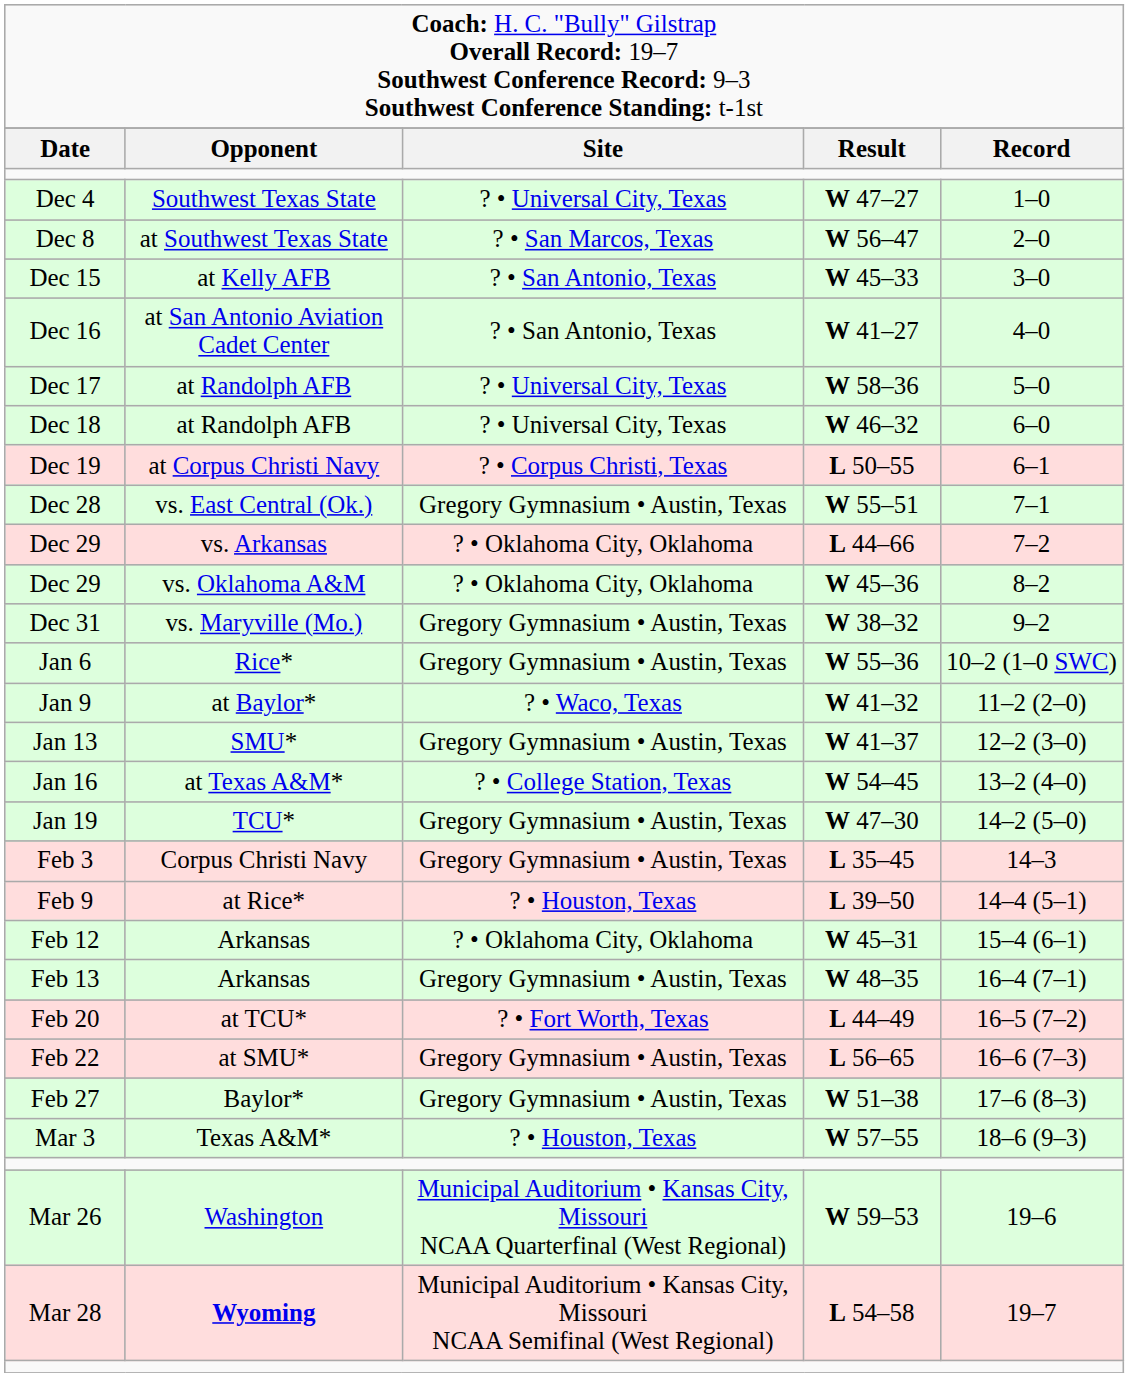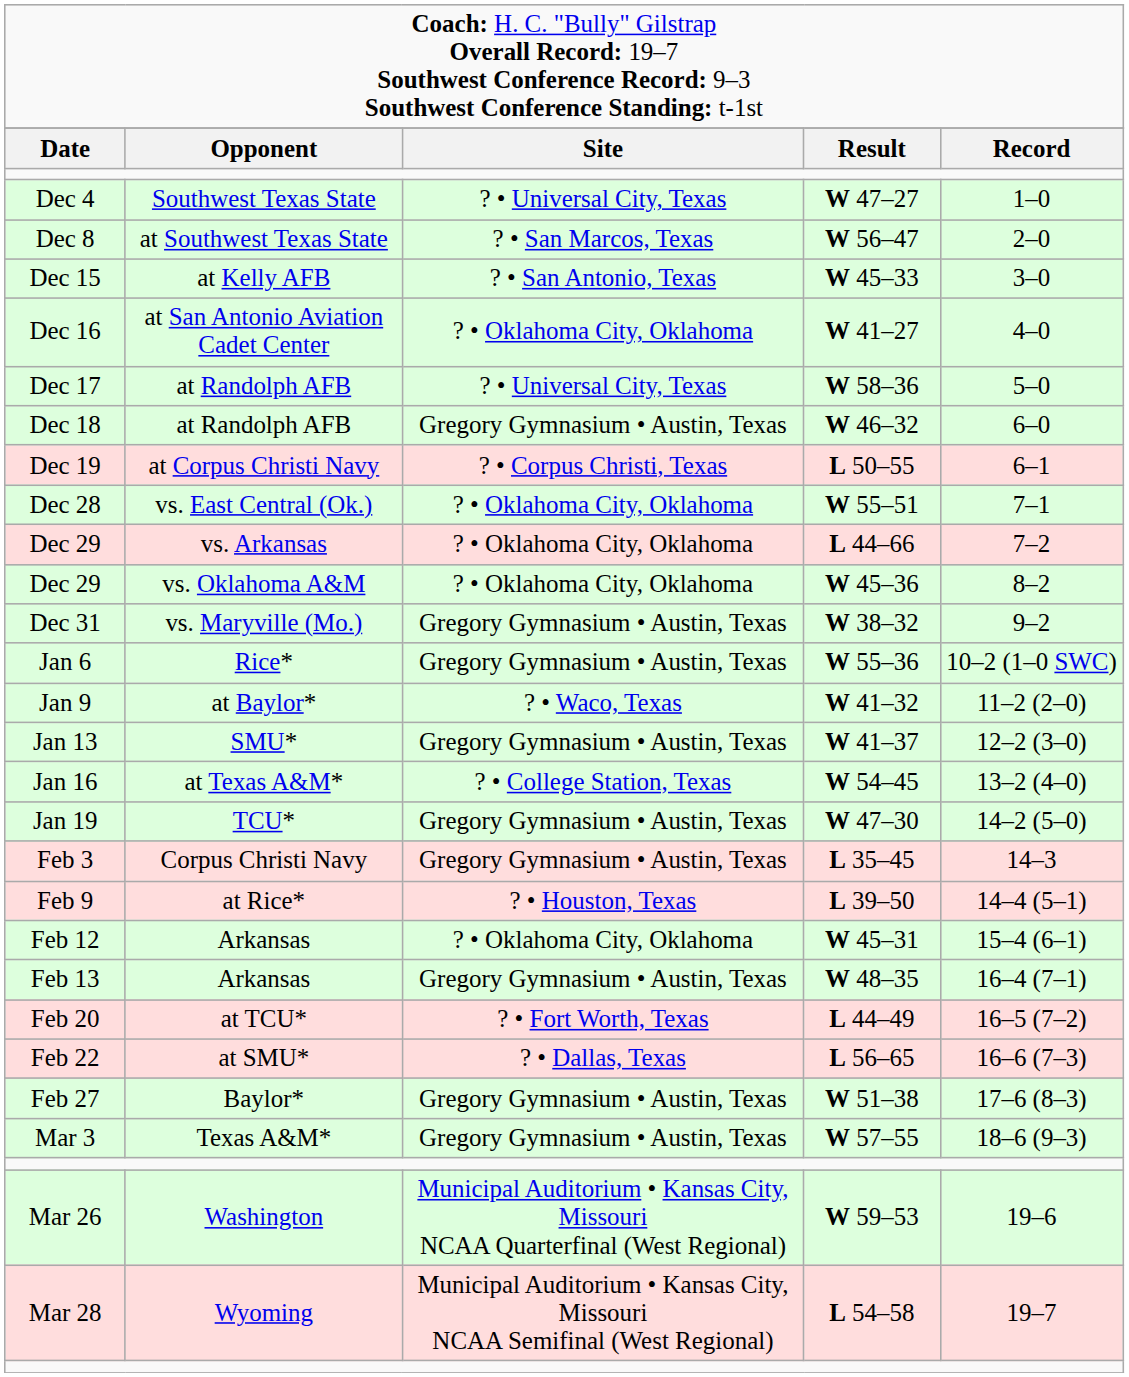(603, 332) ? • San Antonio, Texas -> (603, 332) ? • Oklahoma City, Oklahoma
(603, 425) ? • Universal City, Texas -> (603, 425) Gregory Gymnasium • Austin, Texas
(603, 504) Gregory Gymnasium • Austin, Texas -> (603, 504) ? • Oklahoma City, Oklahoma
(603, 1058) Gregory Gymnasium • Austin, Texas -> (603, 1058) ? • Dallas, Texas
(603, 1137) ? • Houston, Texas -> (603, 1137) Gregory Gymnasium • Austin, Texas
(264, 1312) bold -> (264, 1312) normal
